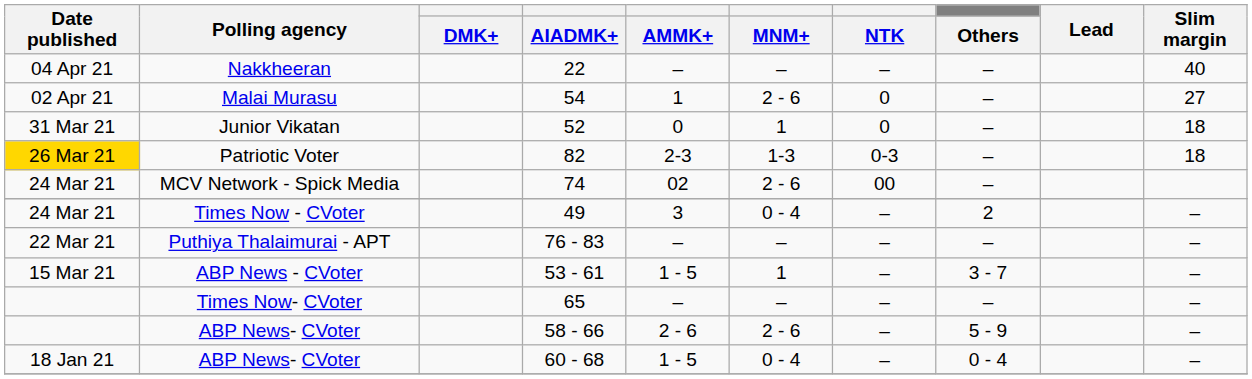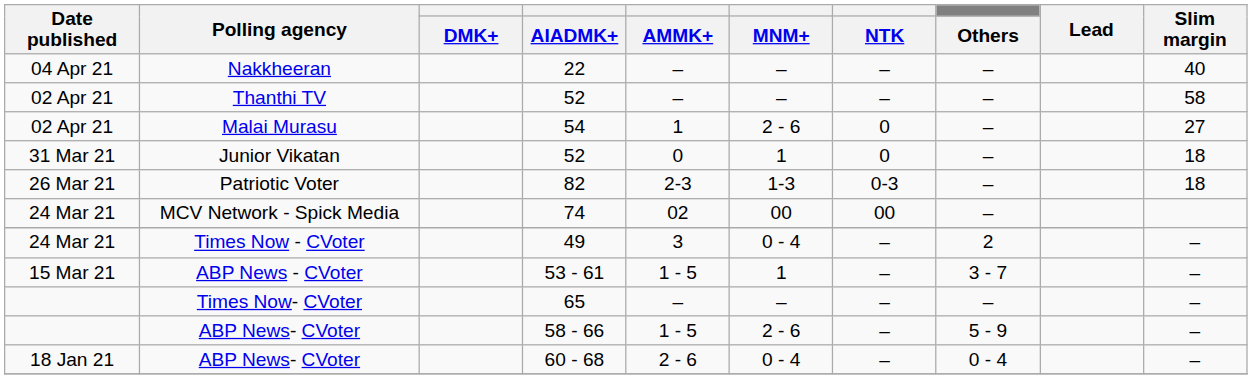+ row: (279, 97)
(72, 155) gold background -> (72, 184) no background
(781, 184) 2 - 6 -> (781, 213) 00
- row: (279, 242)
(678, 329) 2 - 6 -> (678, 329) 1 - 5
(678, 359) 1 - 5 -> (678, 359) 2 - 6
